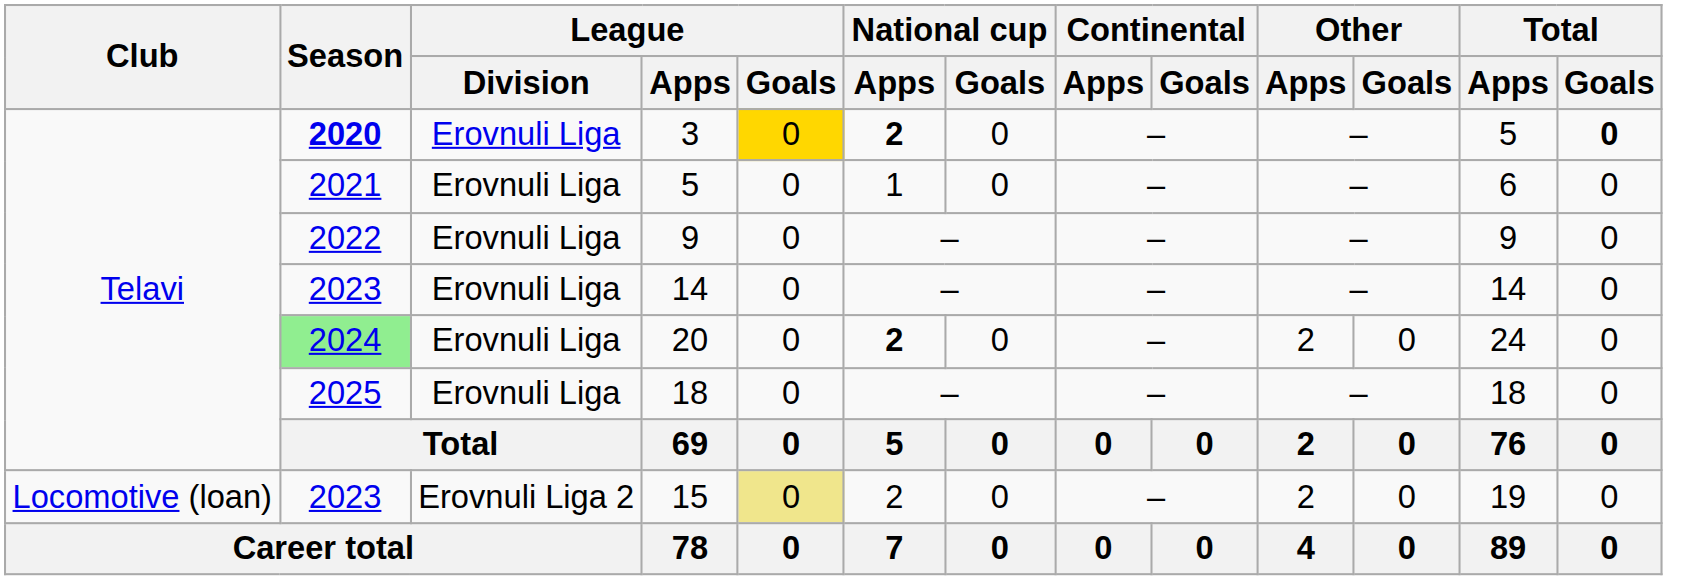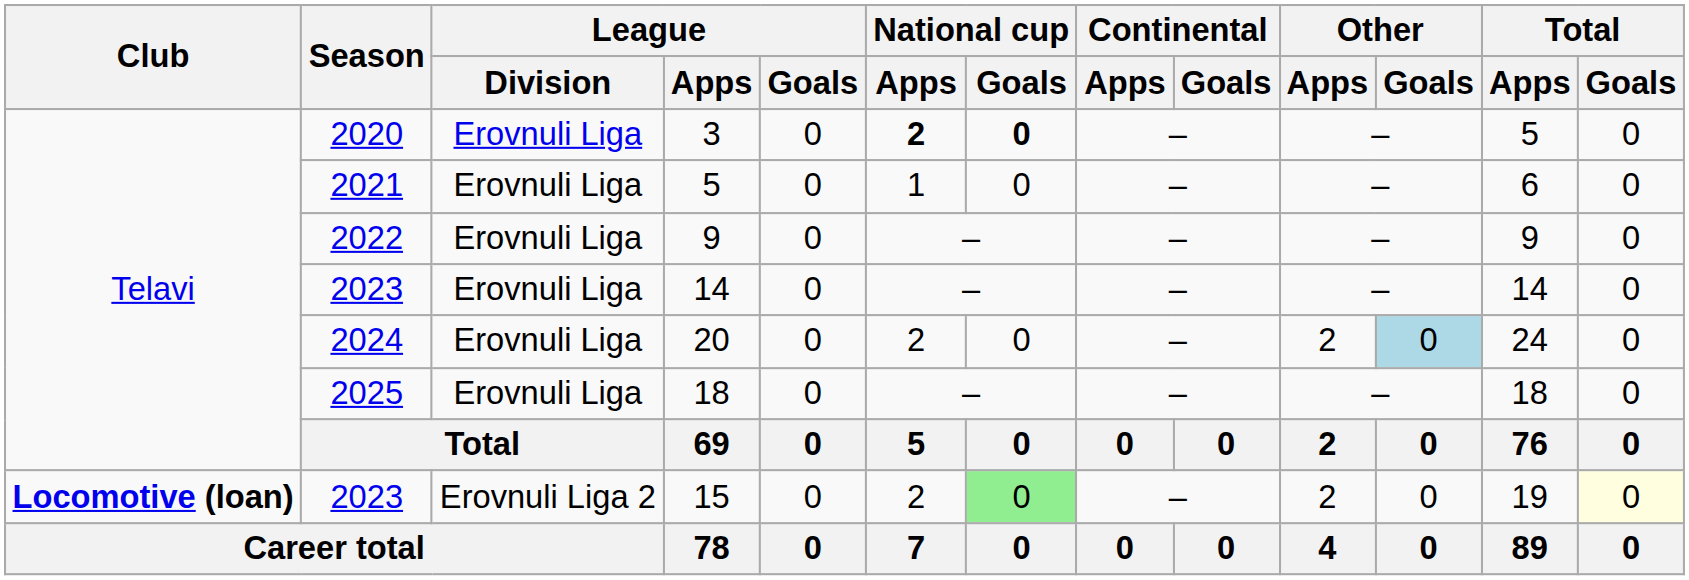(345, 133) bold -> (367, 133) normal
(791, 133) gold background -> (813, 133) no background
(1000, 133) normal -> (1022, 133) bold
(1609, 133) bold -> (1631, 133) normal
(345, 340) lightgreen background -> (367, 340) no background
(894, 340) bold -> (916, 340) normal
(1407, 340) no background -> (1429, 340) lightblue background
(142, 496) normal -> (153, 496) bold
(791, 496) khaki background -> (813, 496) no background
(1000, 496) no background -> (1022, 496) lightgreen background
(1609, 496) no background -> (1631, 496) lightyellow background
